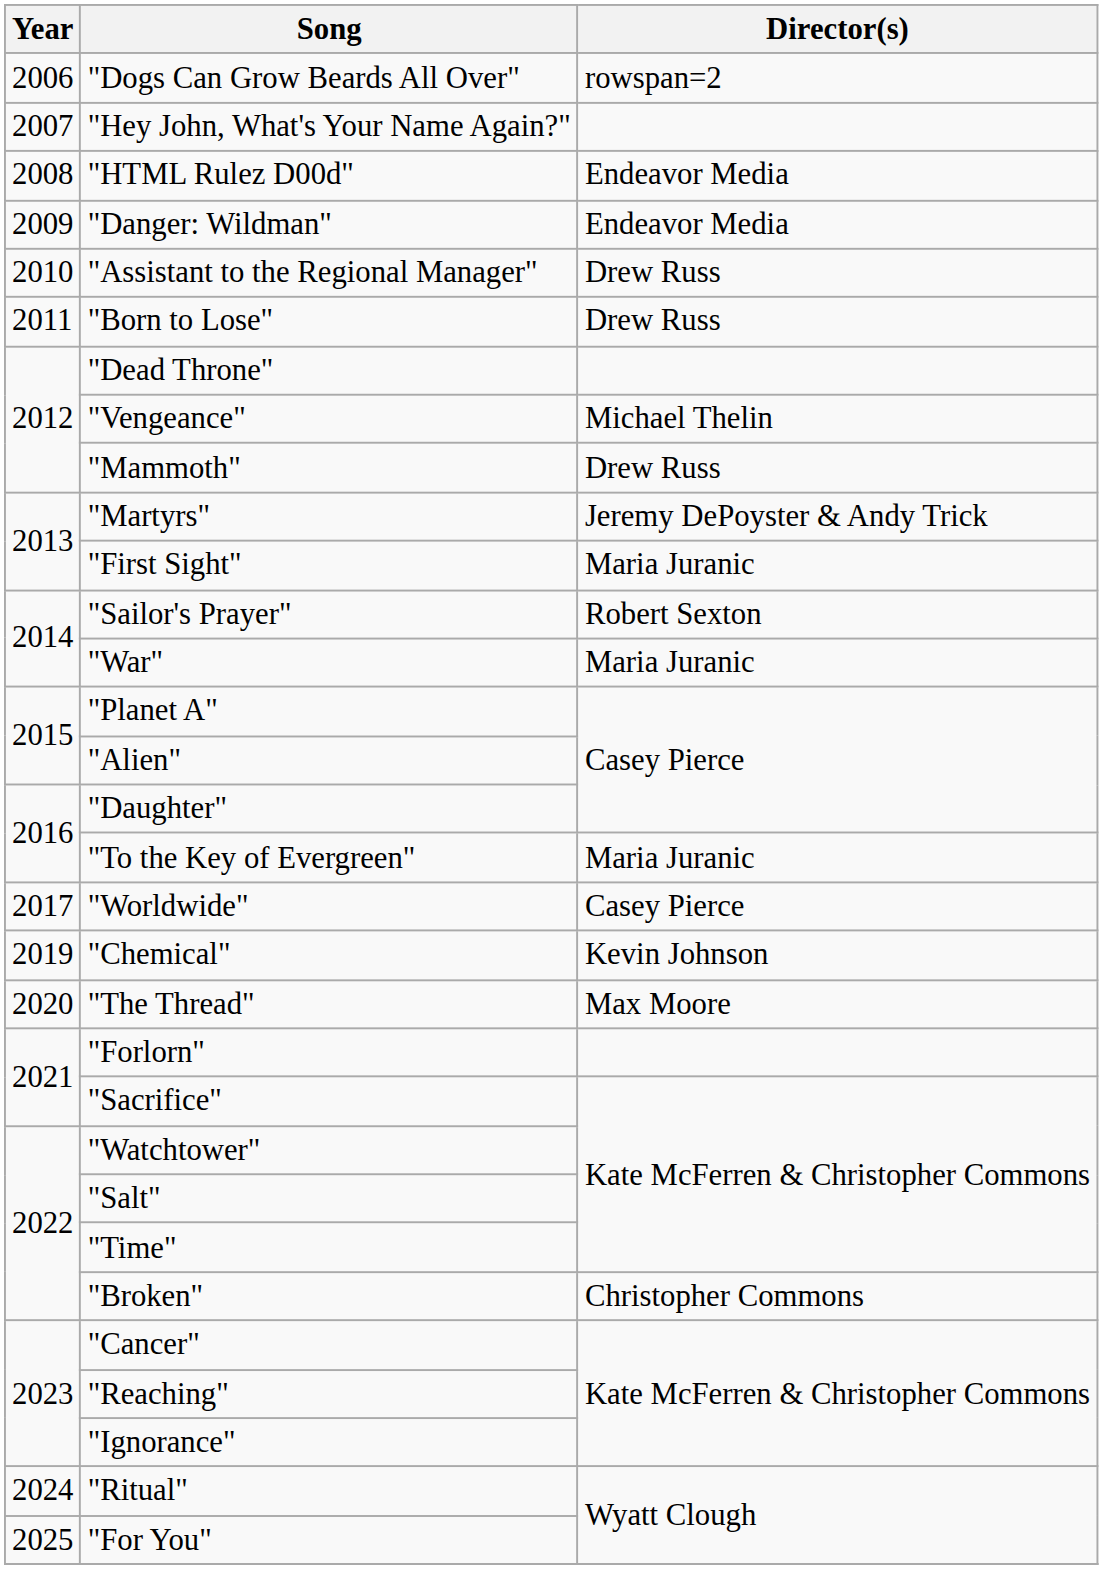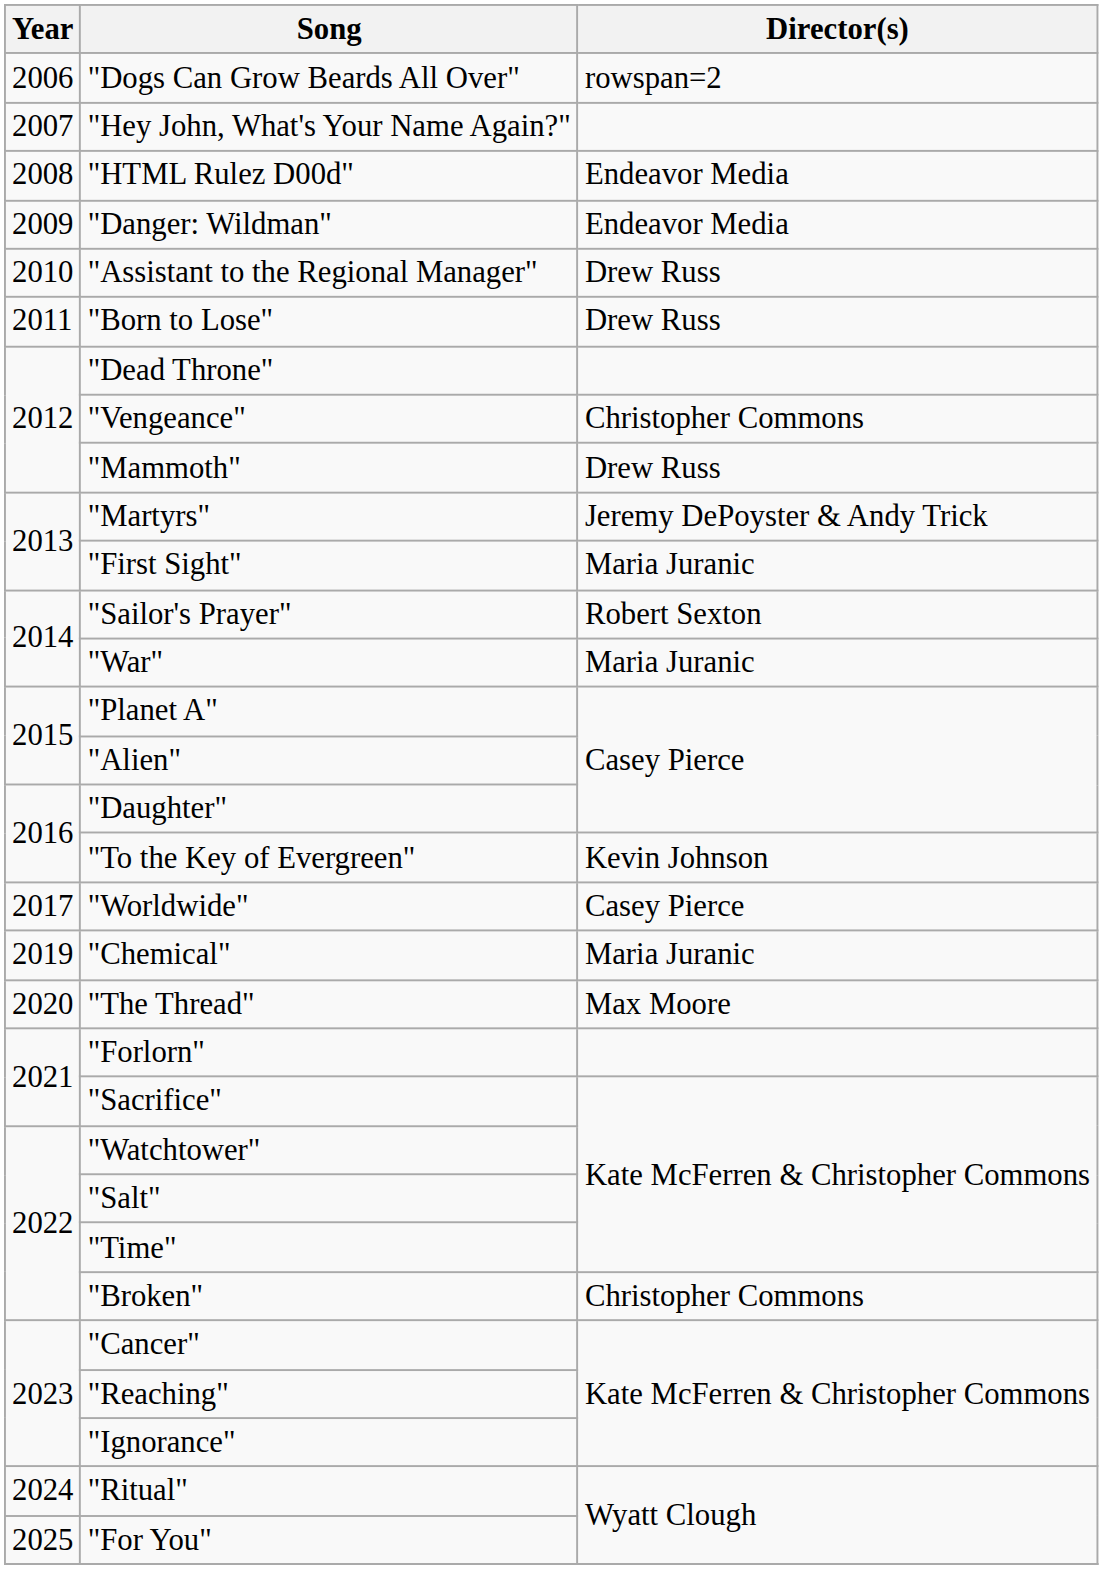(679, 418) Michael Thelin -> (724, 418) Christopher Commons
(670, 857) Maria Juranic -> (677, 857) Kevin Johnson
(677, 954) Kevin Johnson -> (670, 954) Maria Juranic
